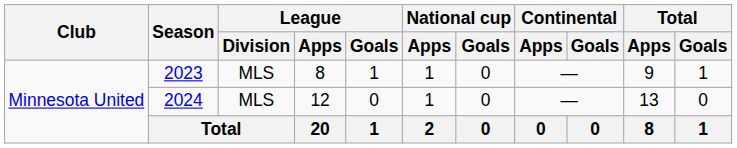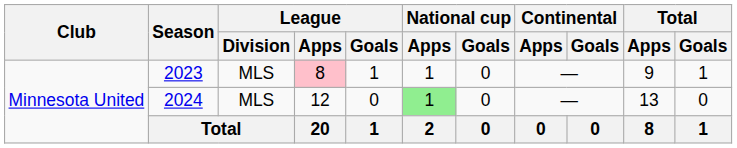(320, 73) no background -> (320, 73) pink background
(429, 101) no background -> (429, 101) lightgreen background
